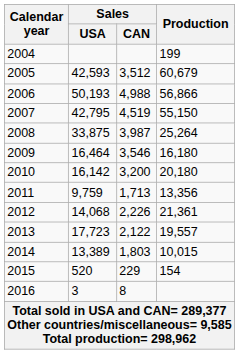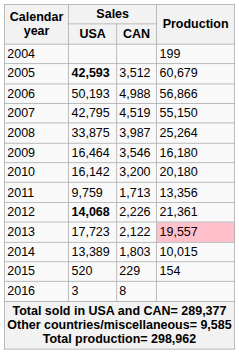(91, 73) normal -> (91, 73) bold
(91, 212) normal -> (91, 212) bold
(179, 232) no background -> (179, 232) pink background
